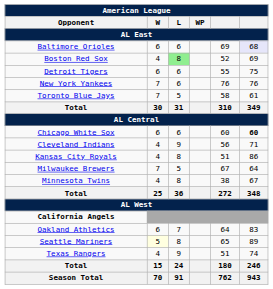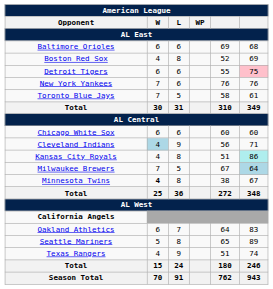(254, 47) lavender background -> (254, 47) no background
(179, 59) lightgreen background -> (179, 59) no background
(254, 71) no background -> (254, 71) pink background
(254, 132) bold -> (254, 132) normal
(158, 144) no background -> (158, 144) lightblue background
(254, 156) no background -> (254, 156) paleturquoise background
(254, 168) no background -> (254, 168) lightblue background
(158, 181) normal -> (158, 181) bold
(158, 241) lightyellow background -> (158, 241) no background
